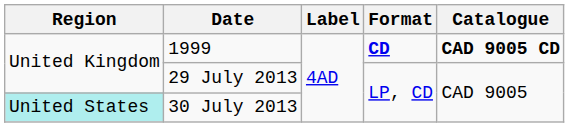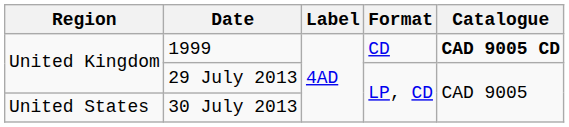(379, 49) bold -> (379, 49) normal
(79, 107) paleturquoise background -> (79, 107) no background
